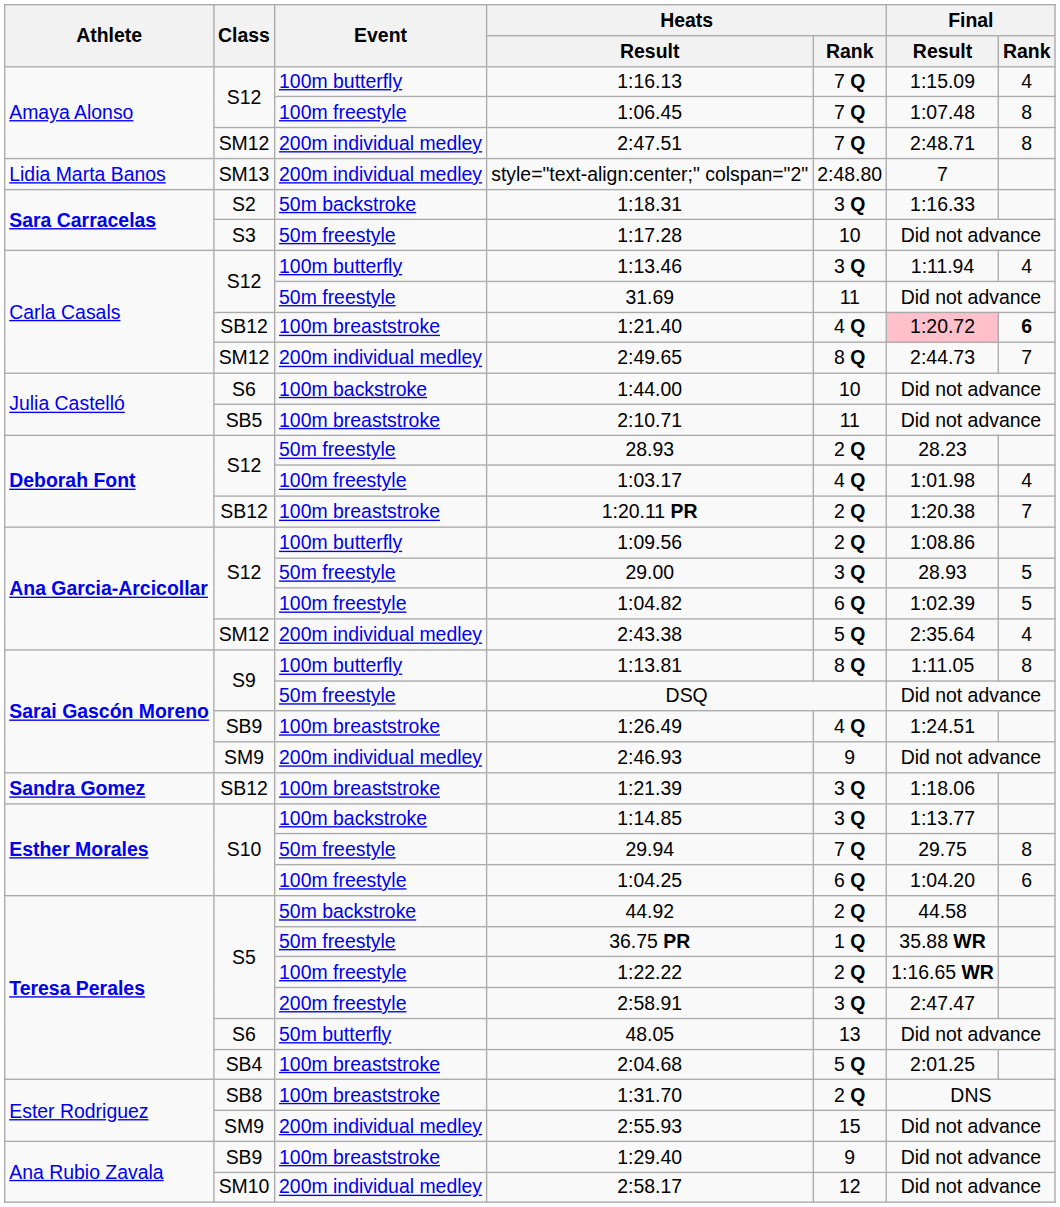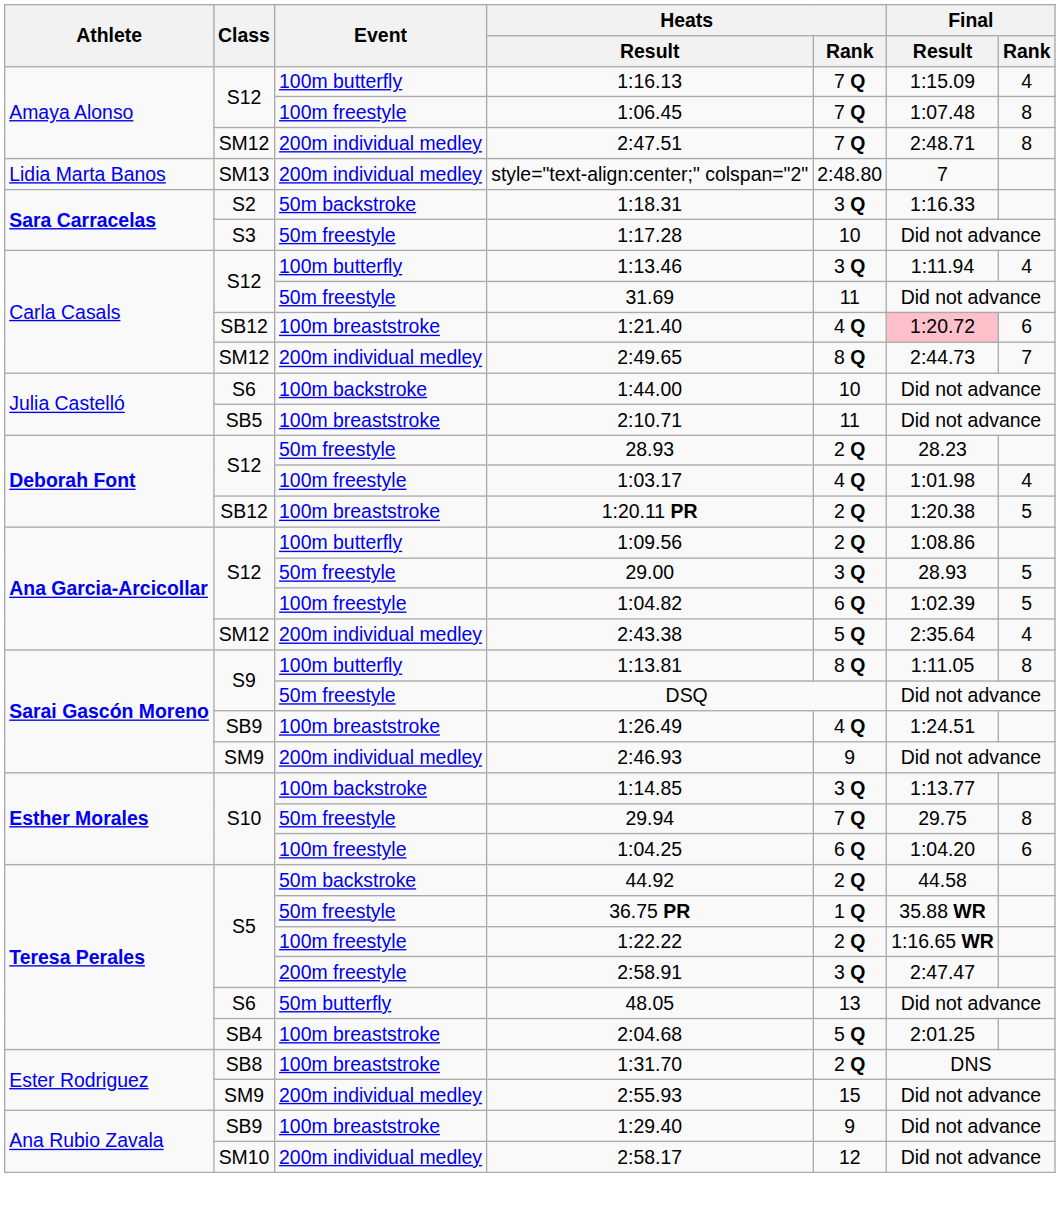(1027, 328) bold -> (1027, 328) normal
(1027, 512) 7 -> (1027, 512) 5
- row: (650, 788)
